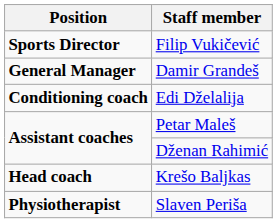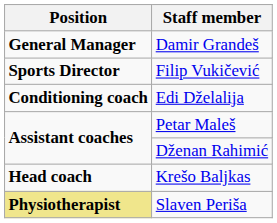rows swapped: (207, 71) <-> (208, 44)
(64, 204) no background -> (64, 204) khaki background
